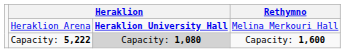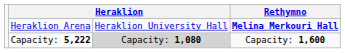(161, 26) bold -> (161, 26) normal
(285, 26) normal -> (285, 26) bold
